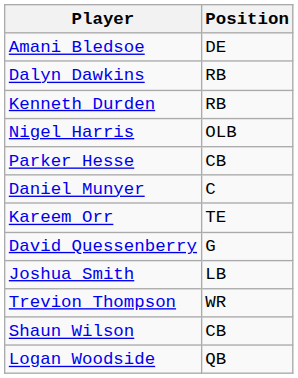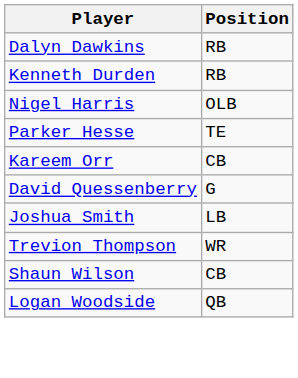- row: (77, 47)
(216, 161) CB -> (216, 132) TE
- row: (77, 189)
(216, 218) TE -> (216, 161) CB
